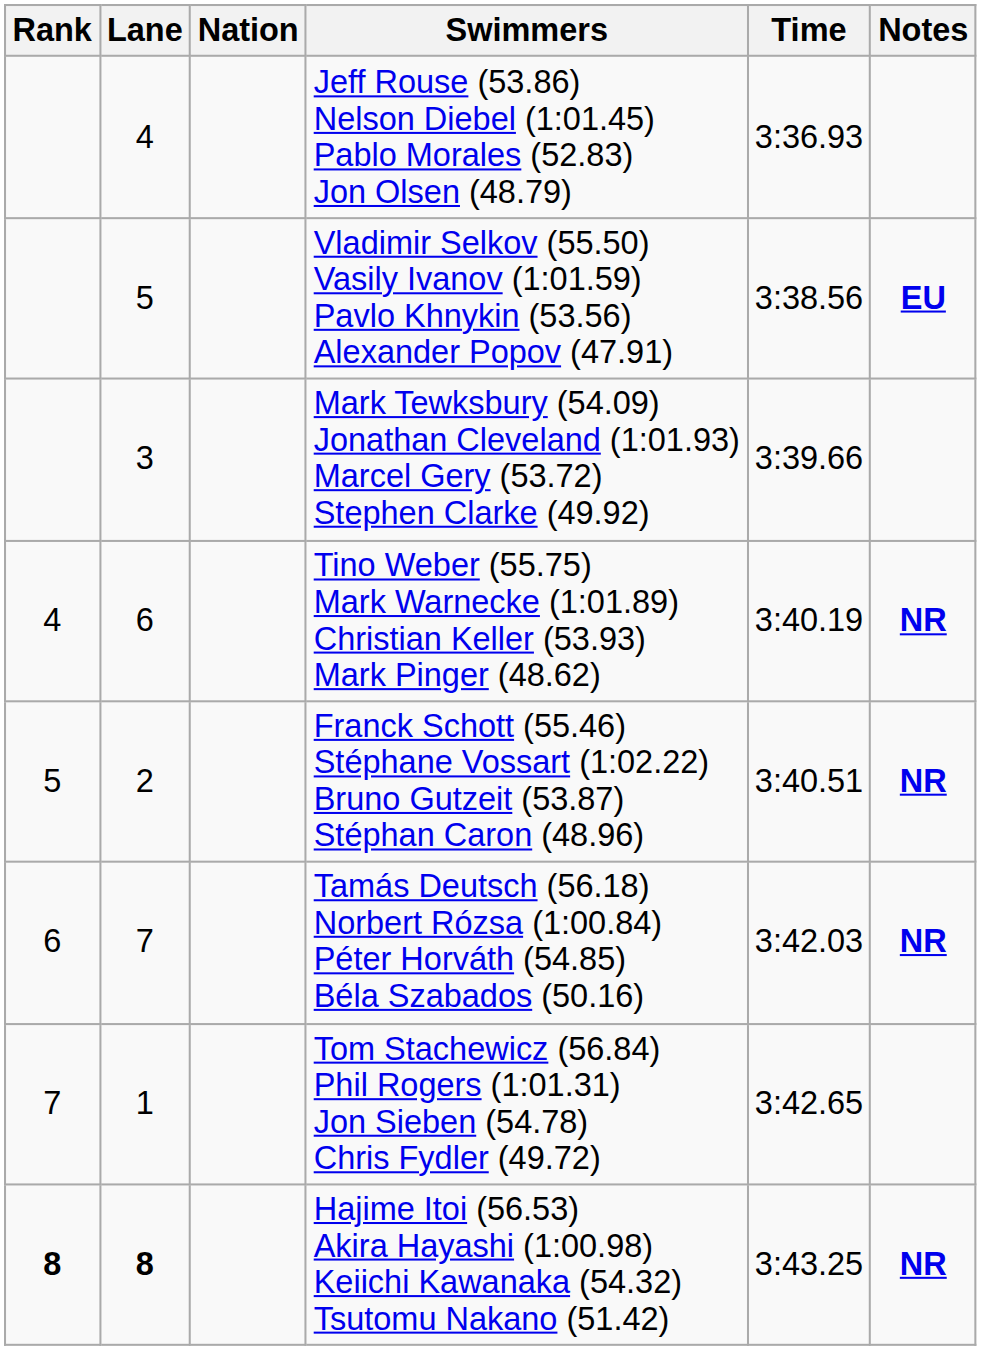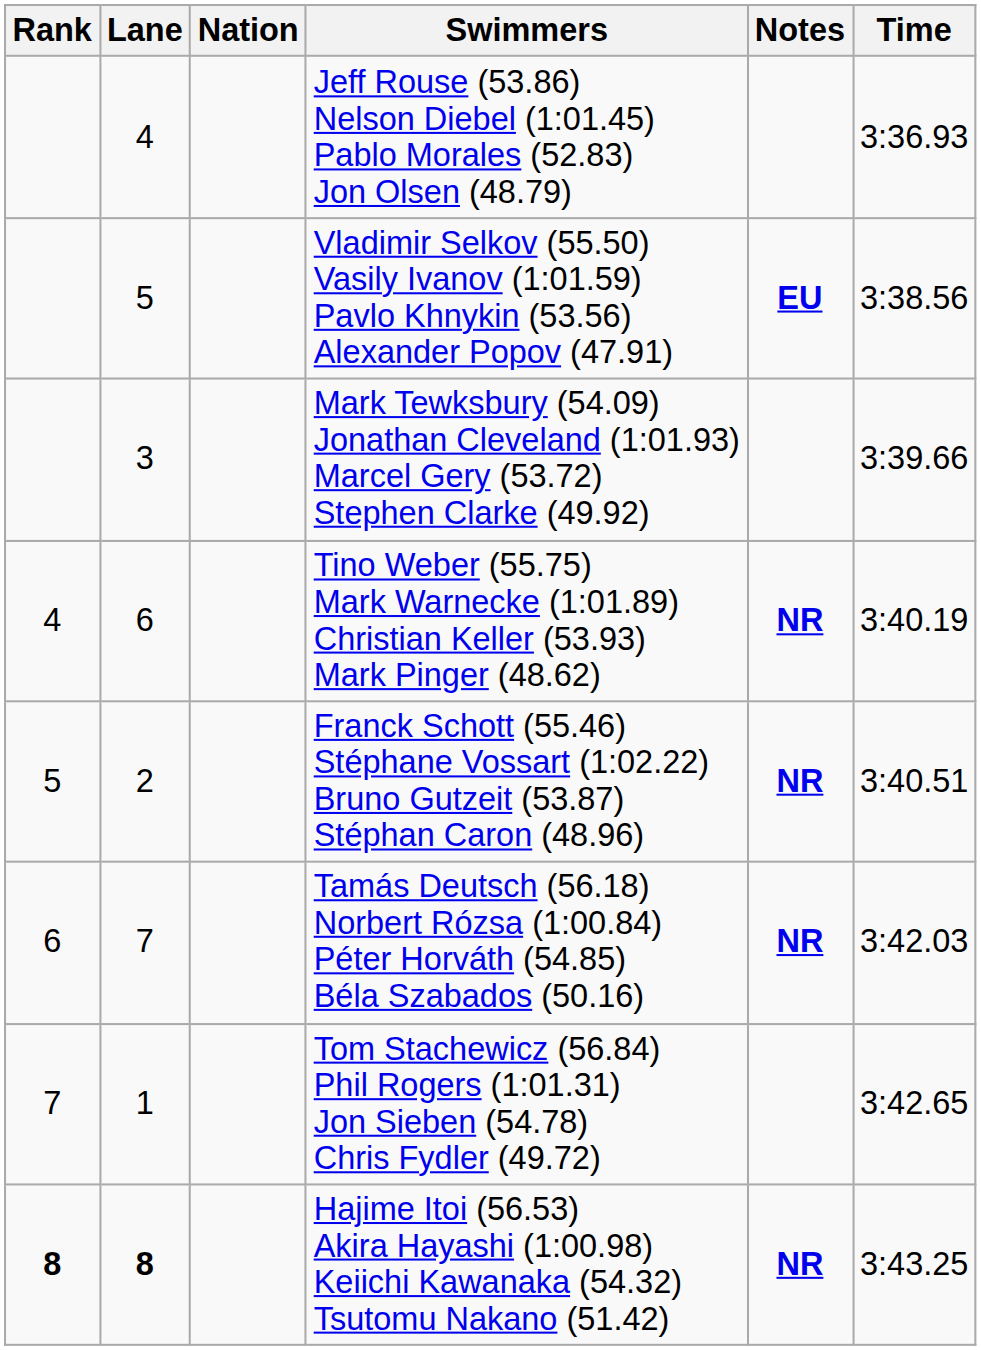columns swapped: (809, 30) <-> (923, 30)
